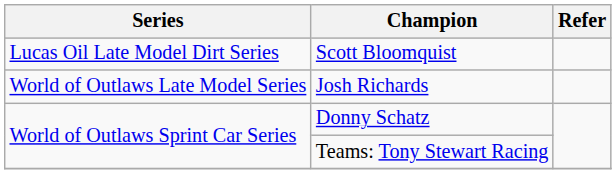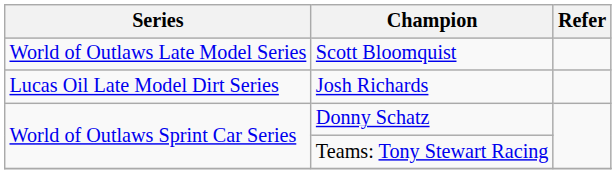(144, 53) Lucas Oil Late Model Dirt Series -> (158, 53) World of Outlaws Late Model Series
(158, 86) World of Outlaws Late Model Series -> (144, 86) Lucas Oil Late Model Dirt Series
